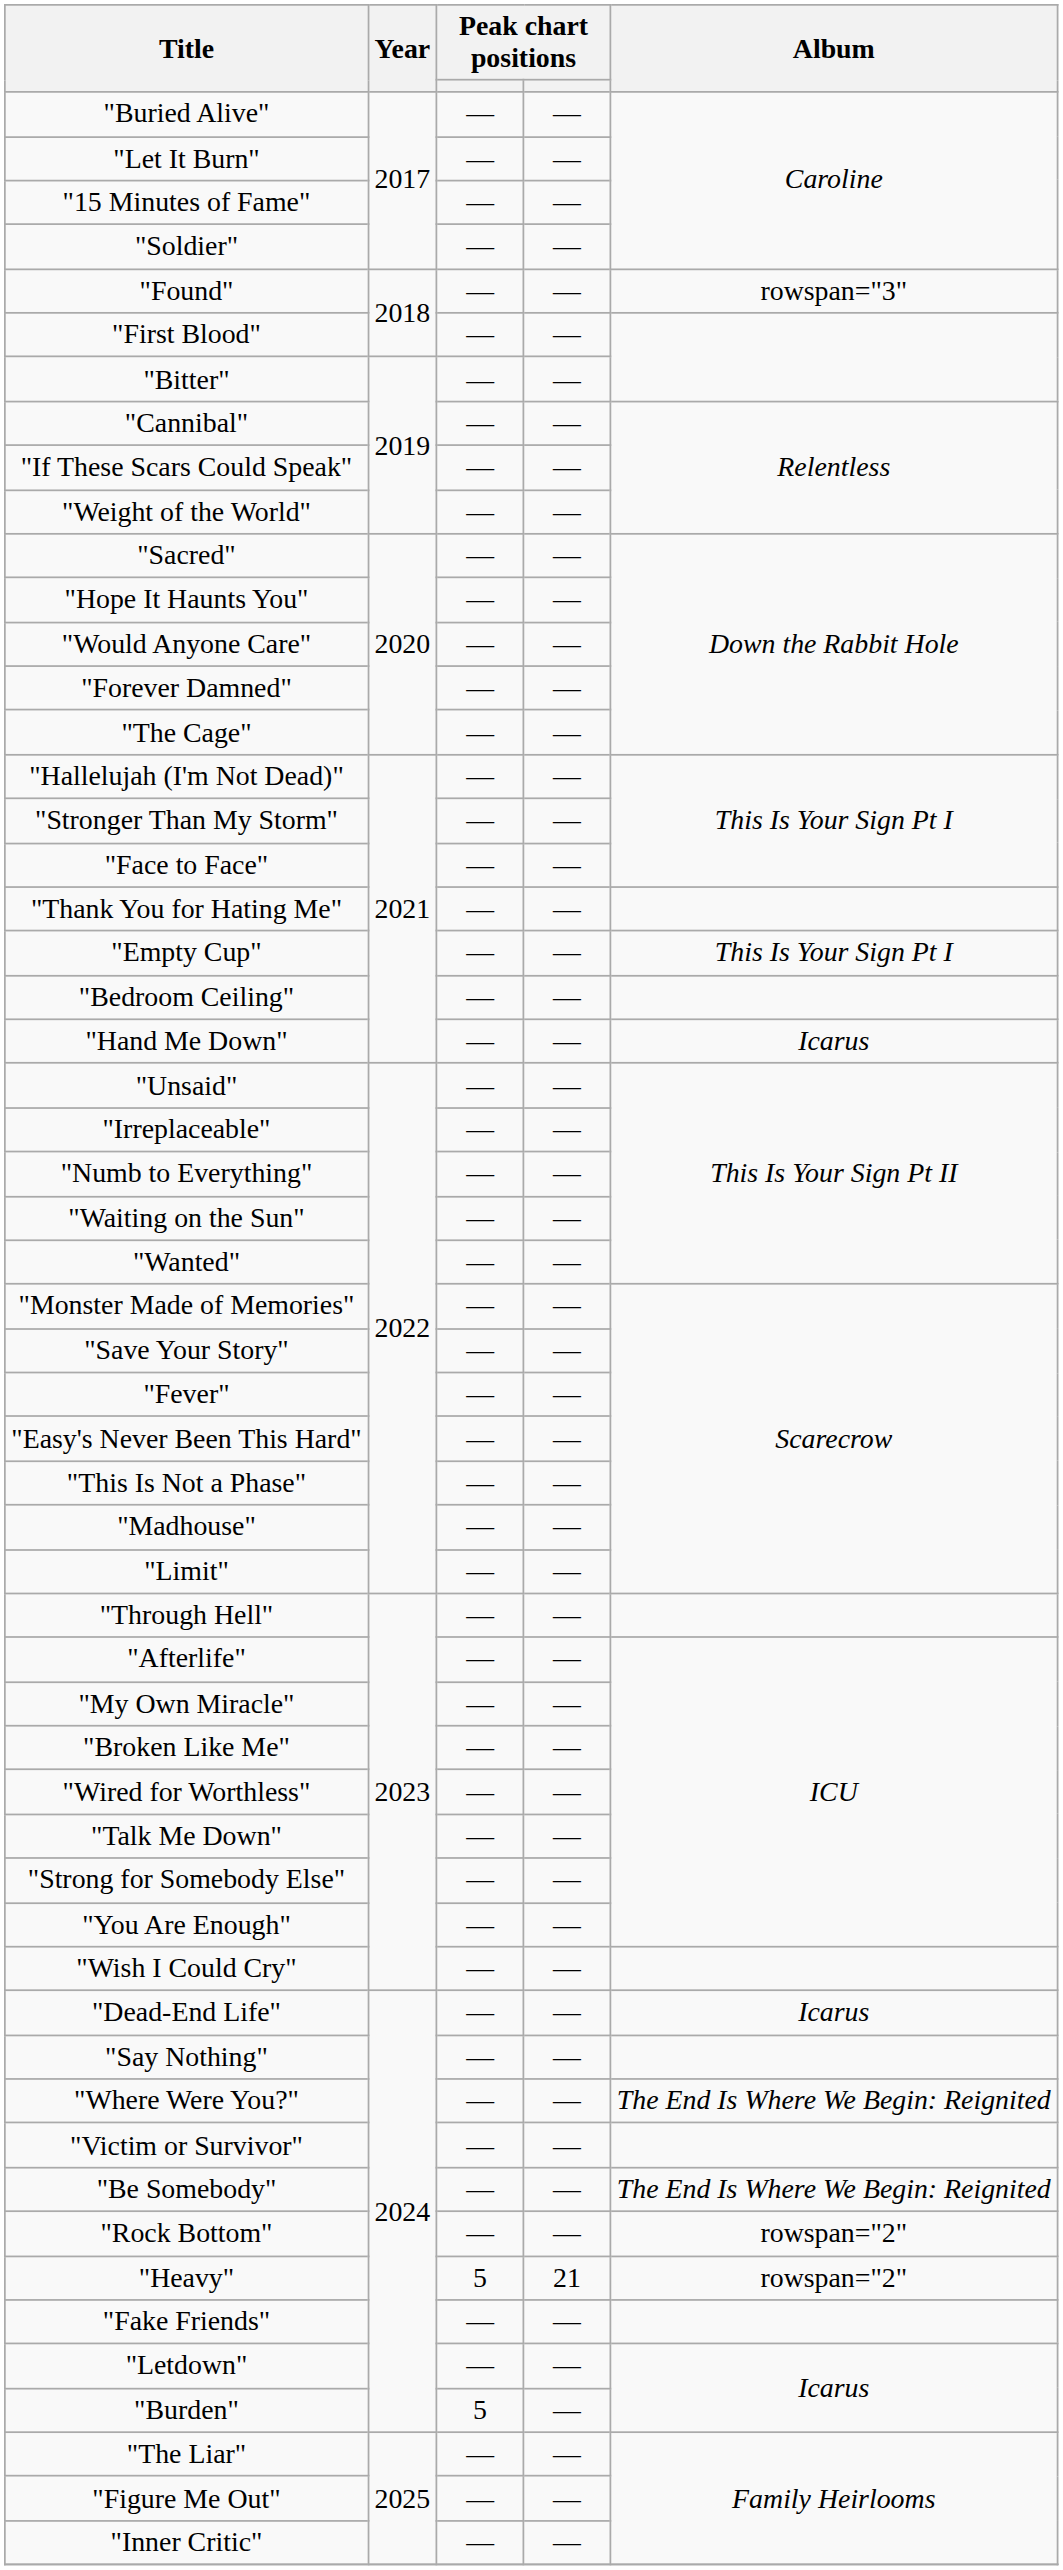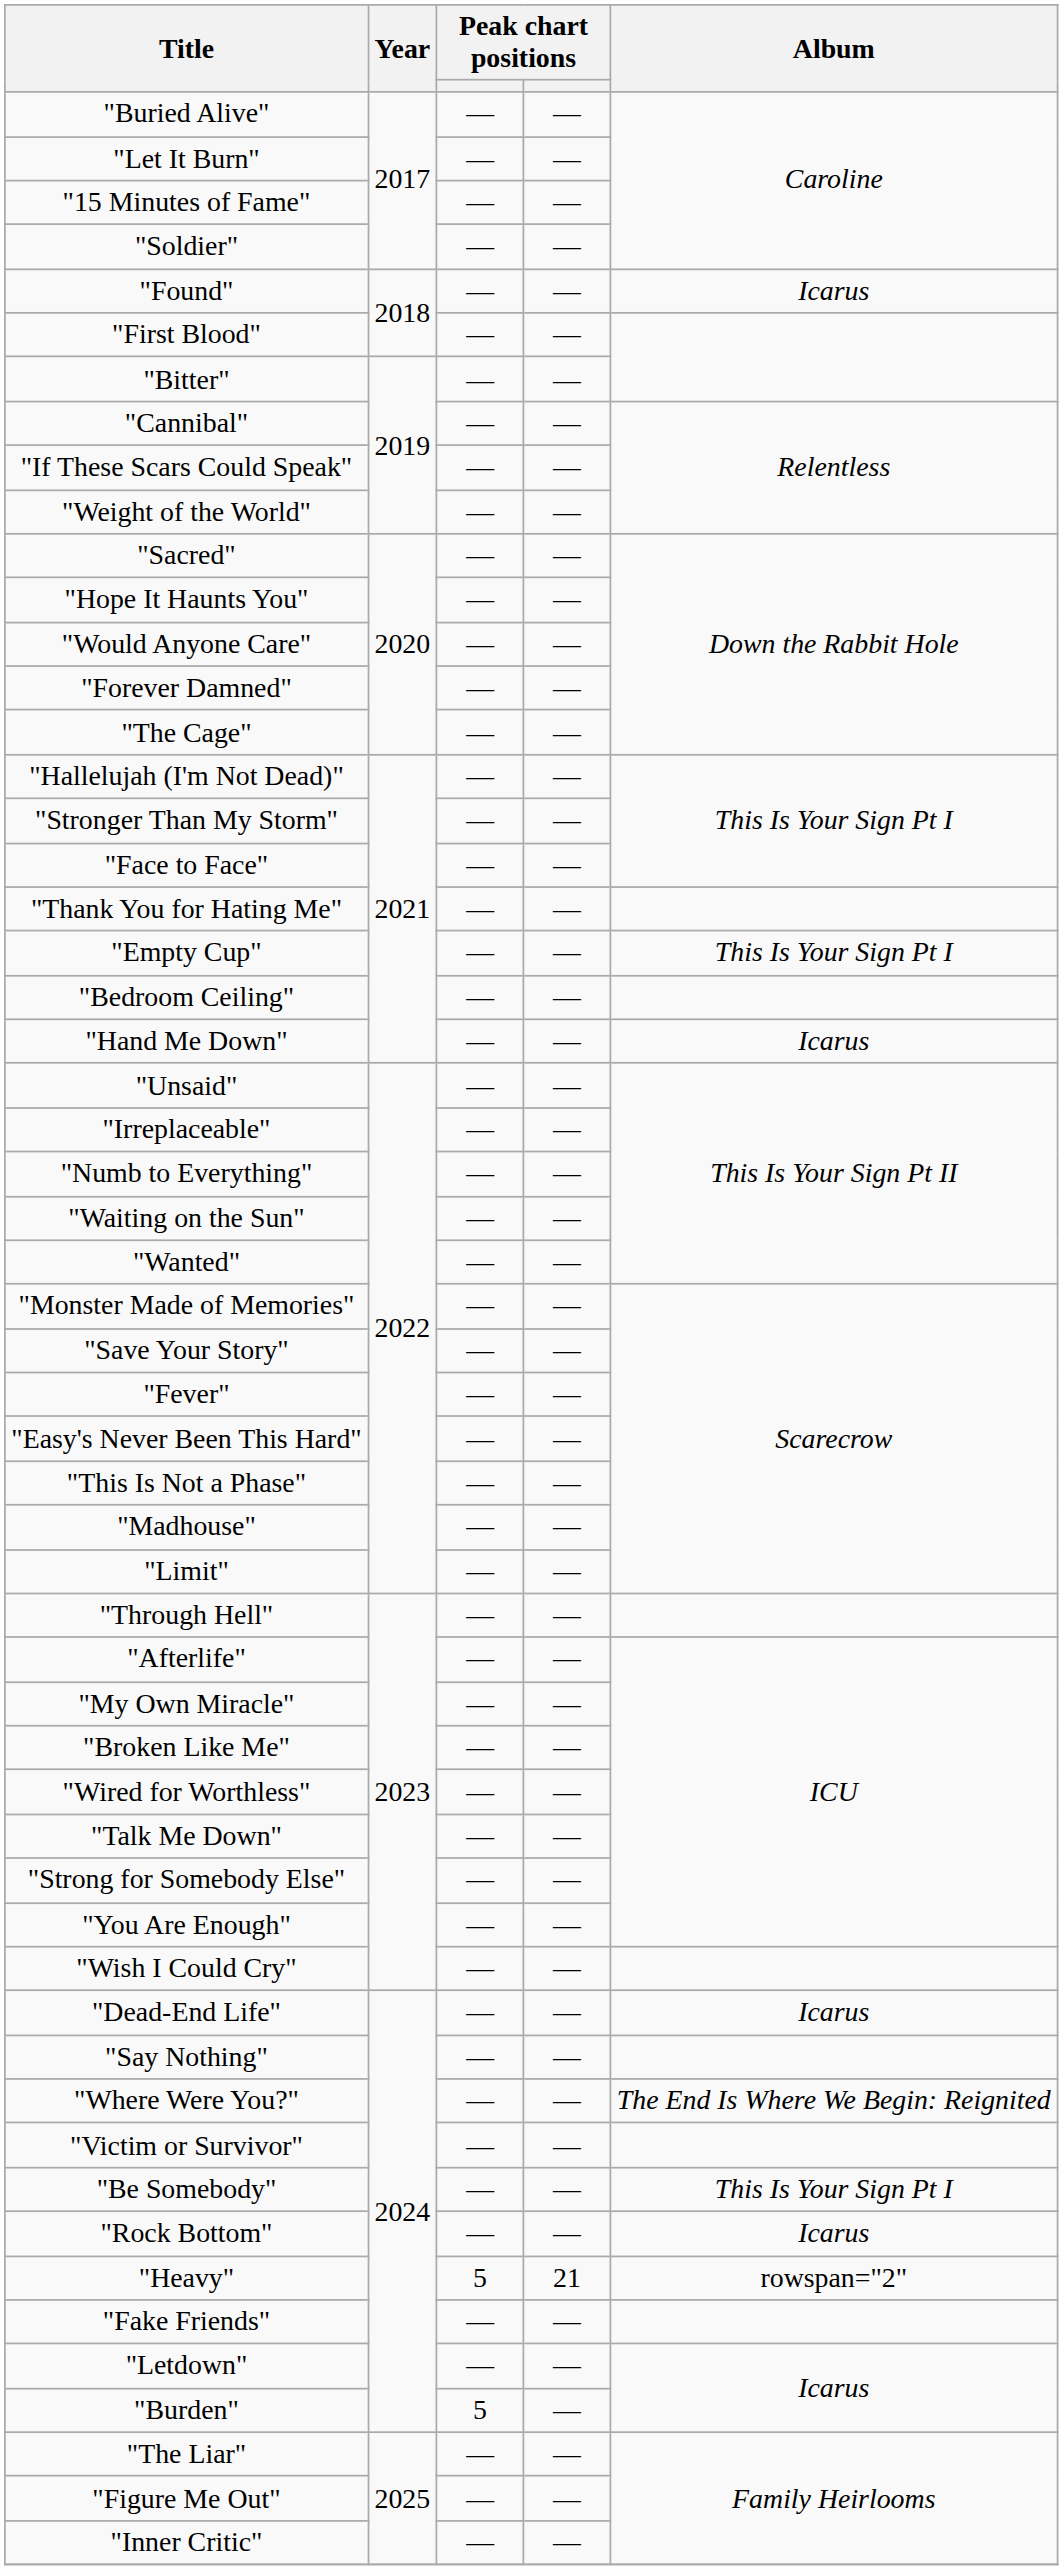(834, 290) rowspan="3" -> (834, 290) Icarus
(834, 2188) The End Is Where We Begin: Reignited -> (834, 2188) This Is Your Sign Pt I
(834, 2233) rowspan="2" -> (834, 2233) Icarus
